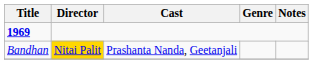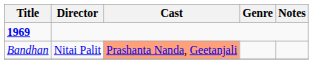(77, 50) gold background -> (77, 50) no background
(172, 50) no background -> (172, 50) lightsalmon background
